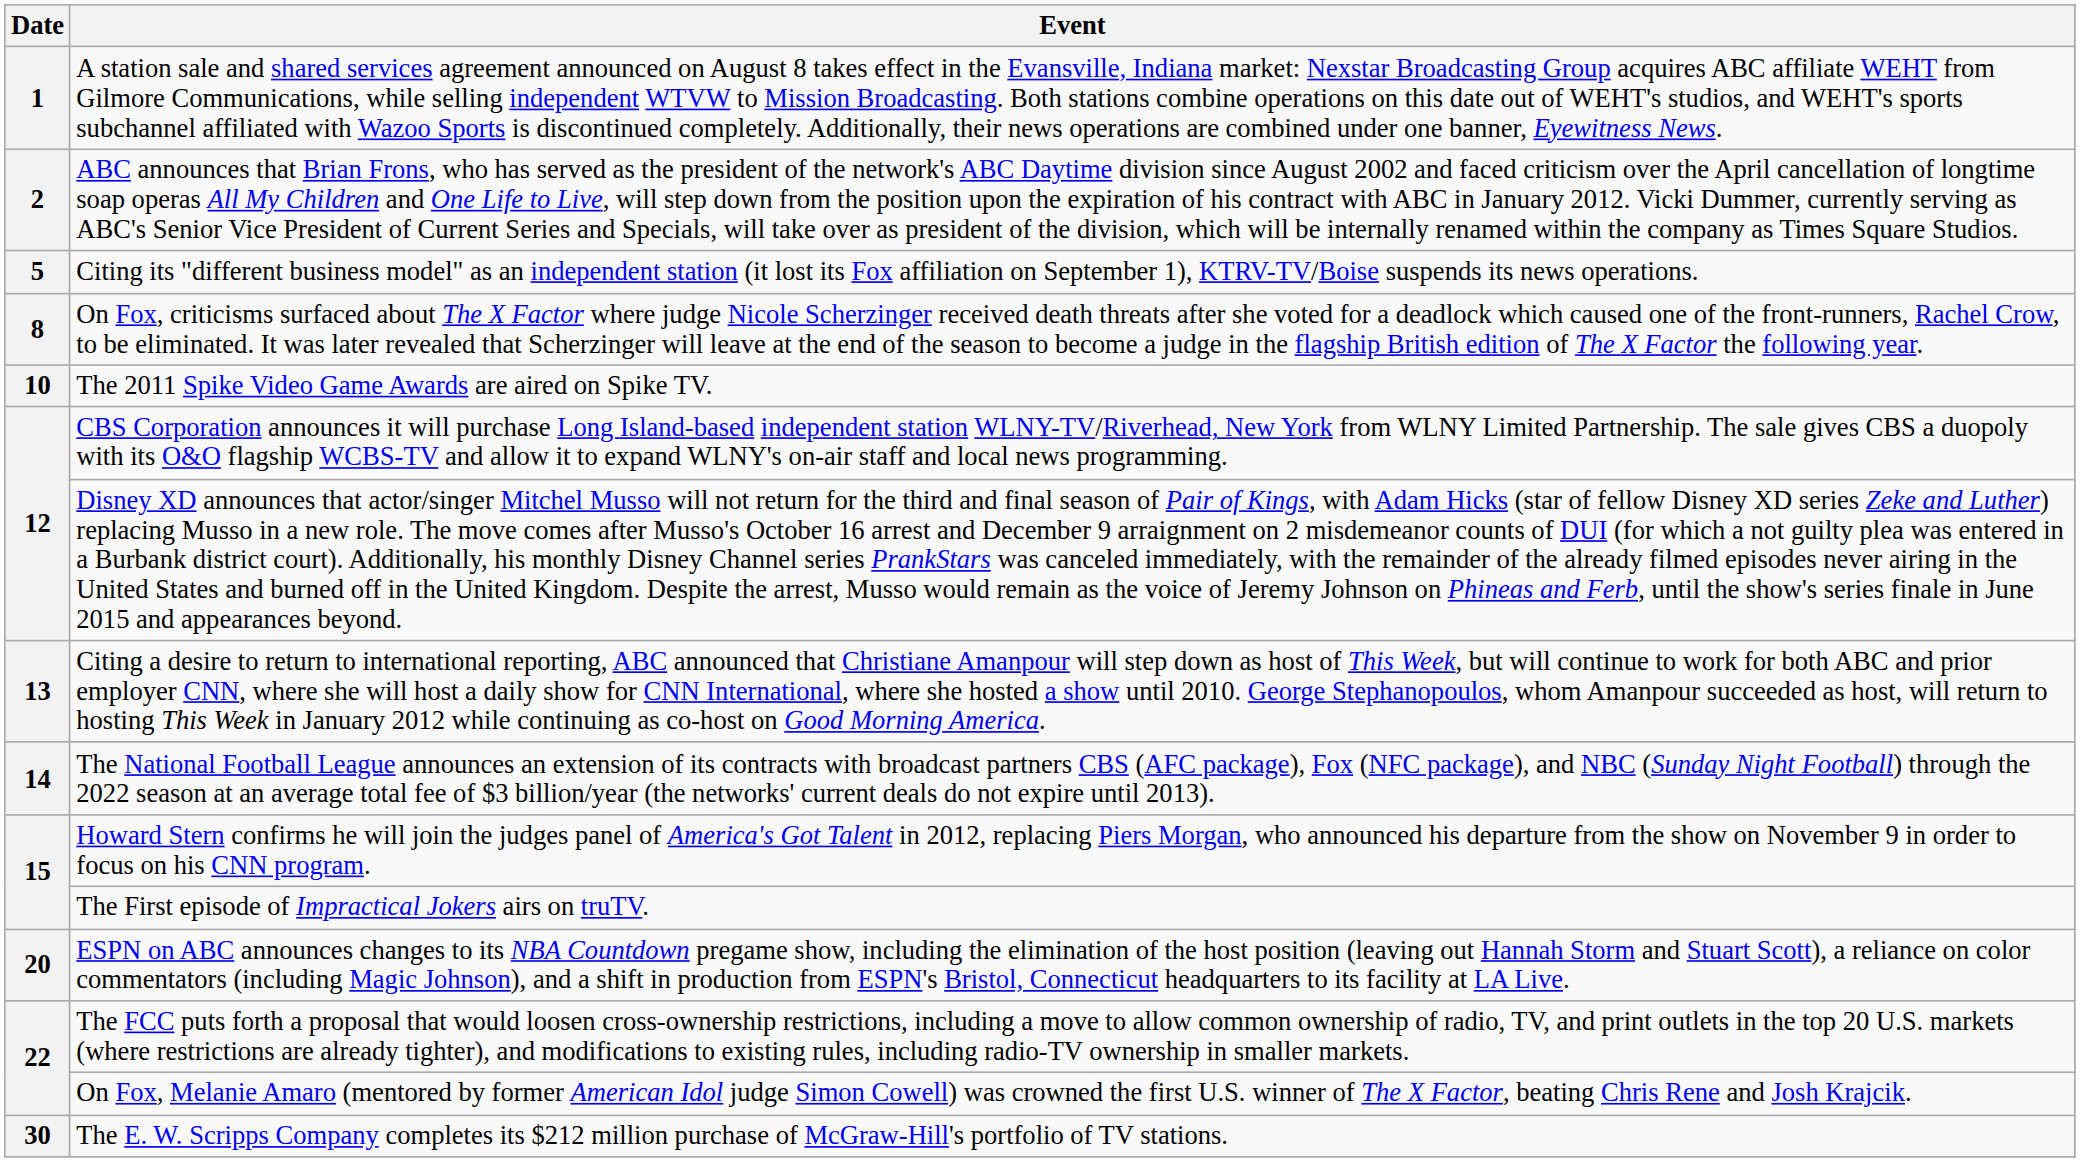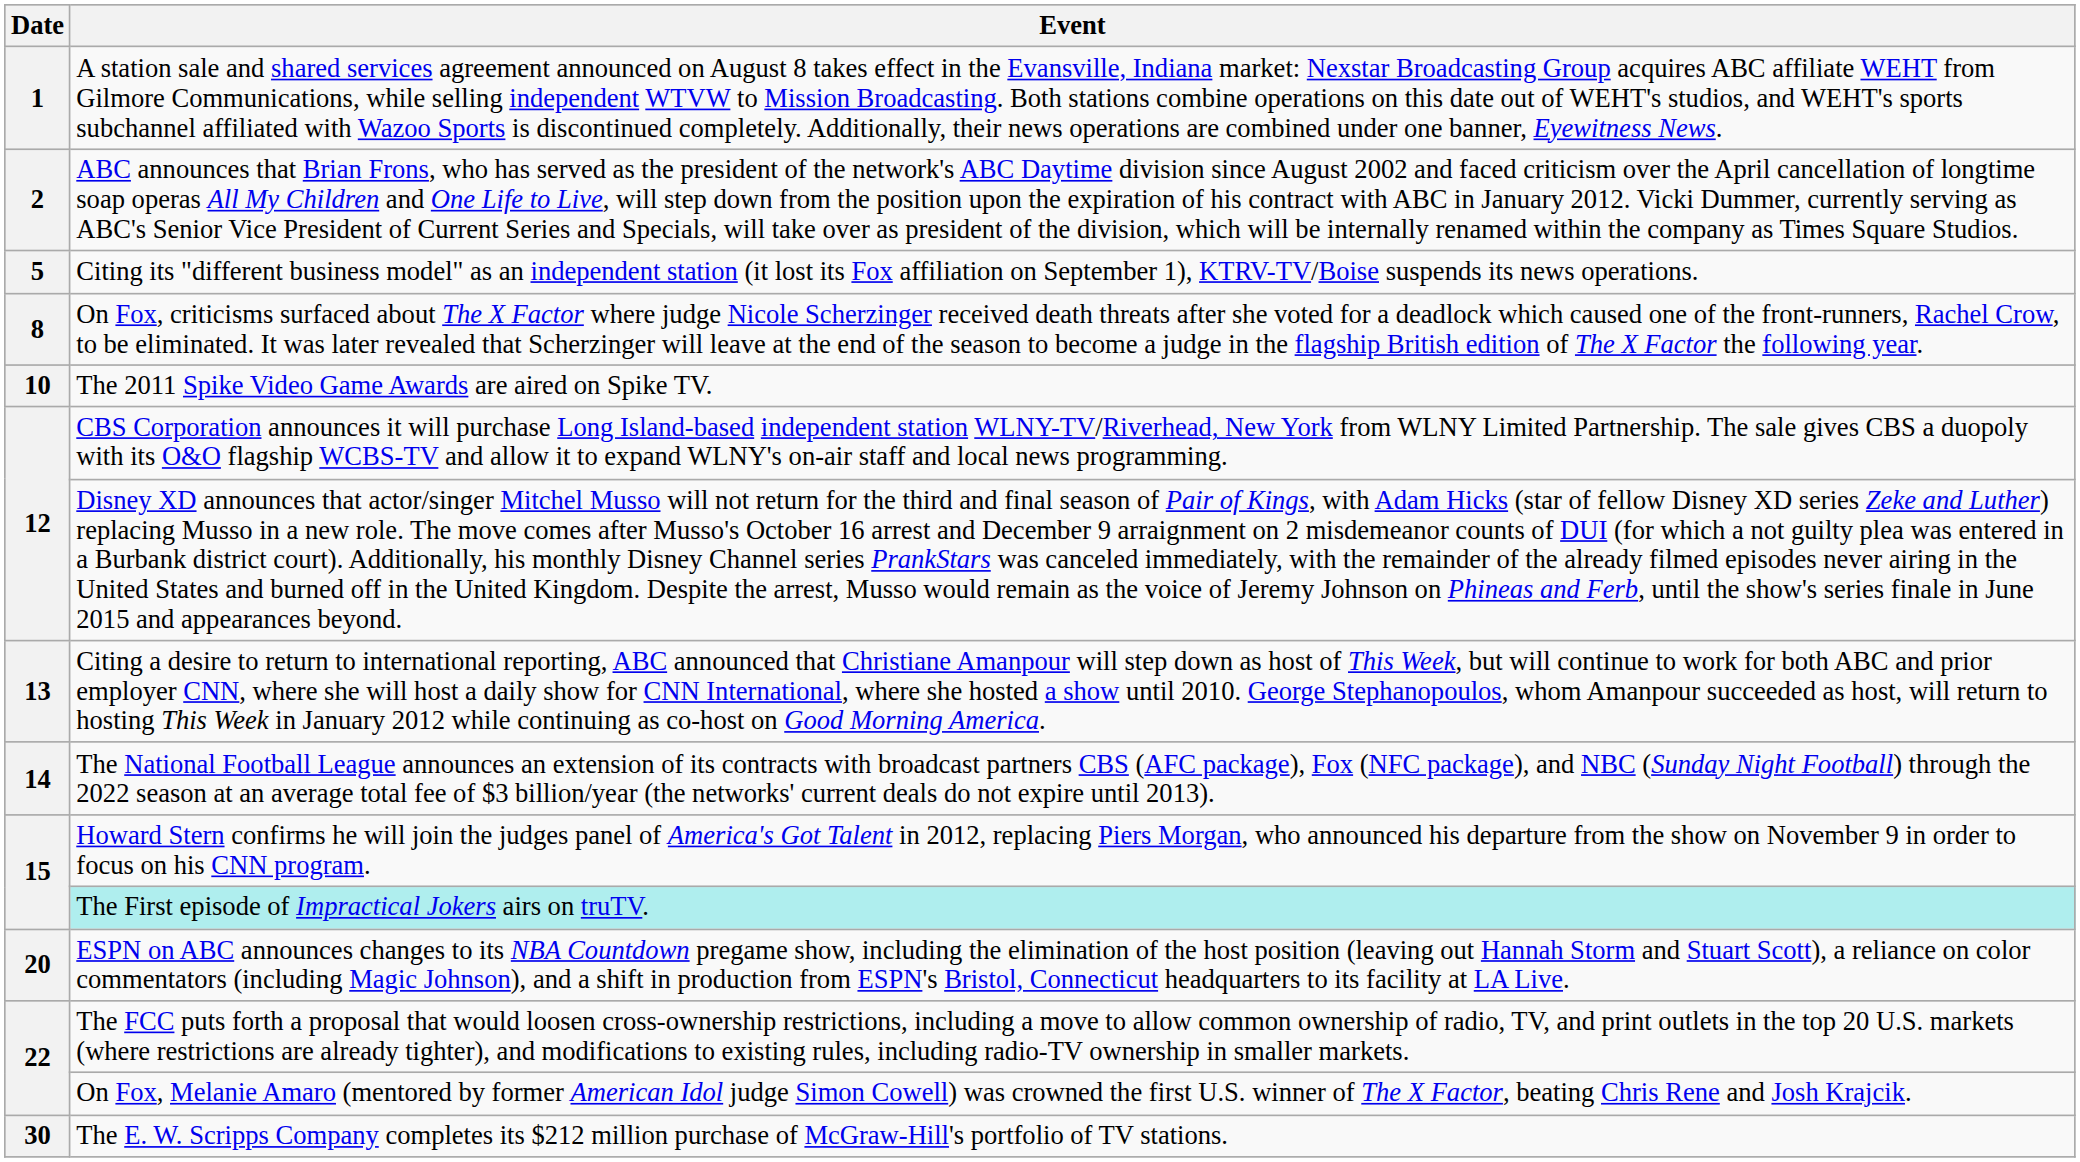(363, 907) no background -> (363, 907) paleturquoise background
